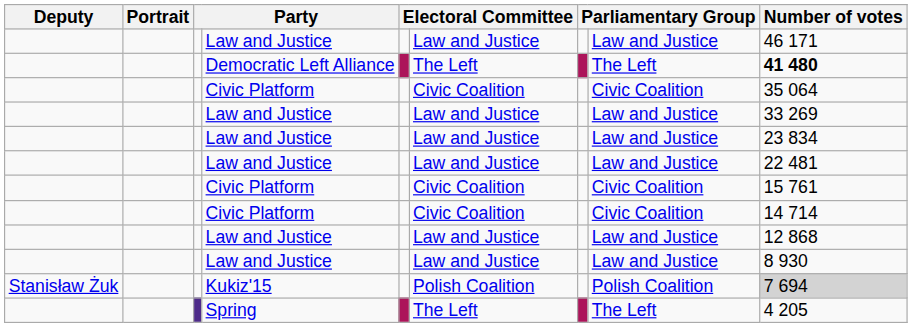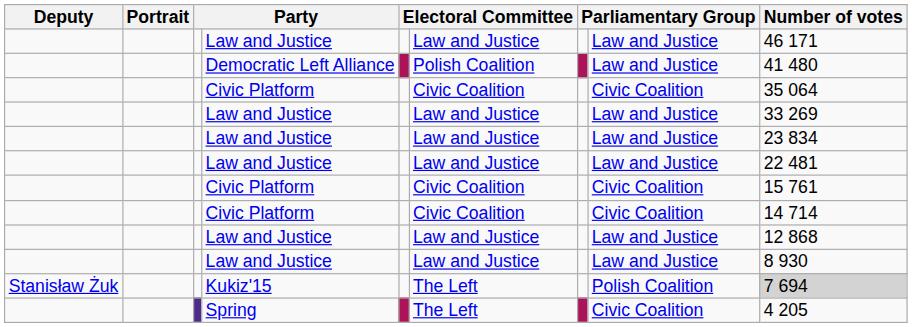(445, 65) The Left -> (474, 65) Polish Coalition
(624, 65) The Left -> (655, 65) Law and Justice
(791, 65) bold -> (791, 65) normal
(474, 285) Polish Coalition -> (445, 285) The Left
(624, 310) The Left -> (648, 310) Civic Coalition
